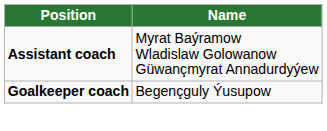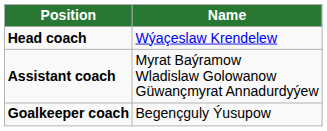+ row: (47, 37)
